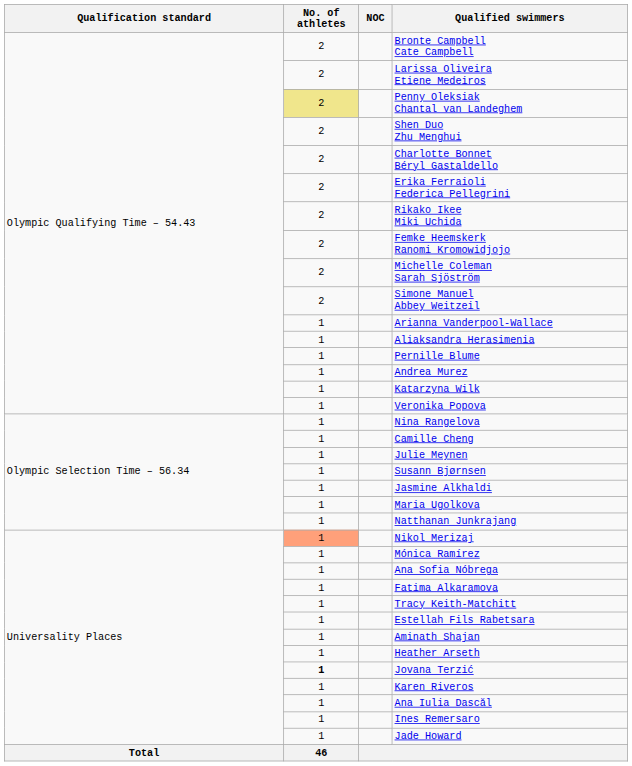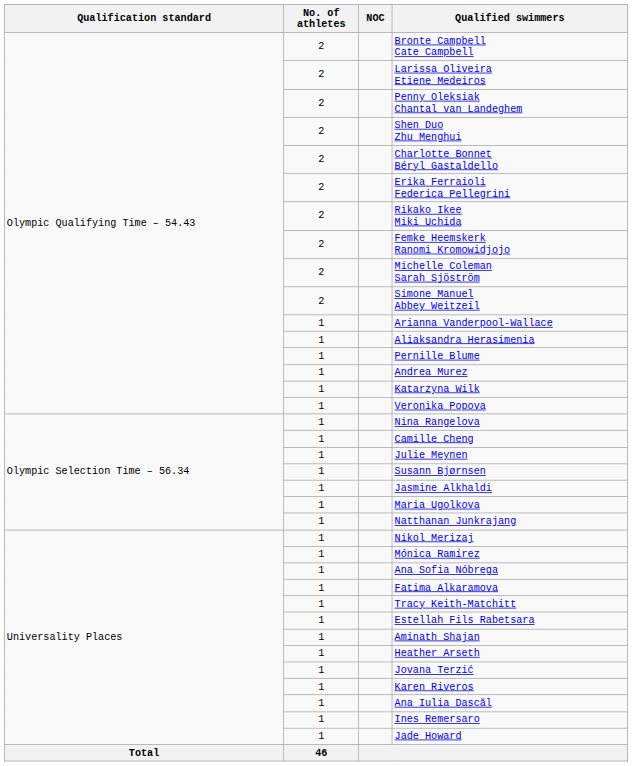(321, 103) khaki background -> (321, 103) no background
(321, 538) lightsalmon background -> (321, 538) no background
(321, 670) bold -> (321, 670) normal
